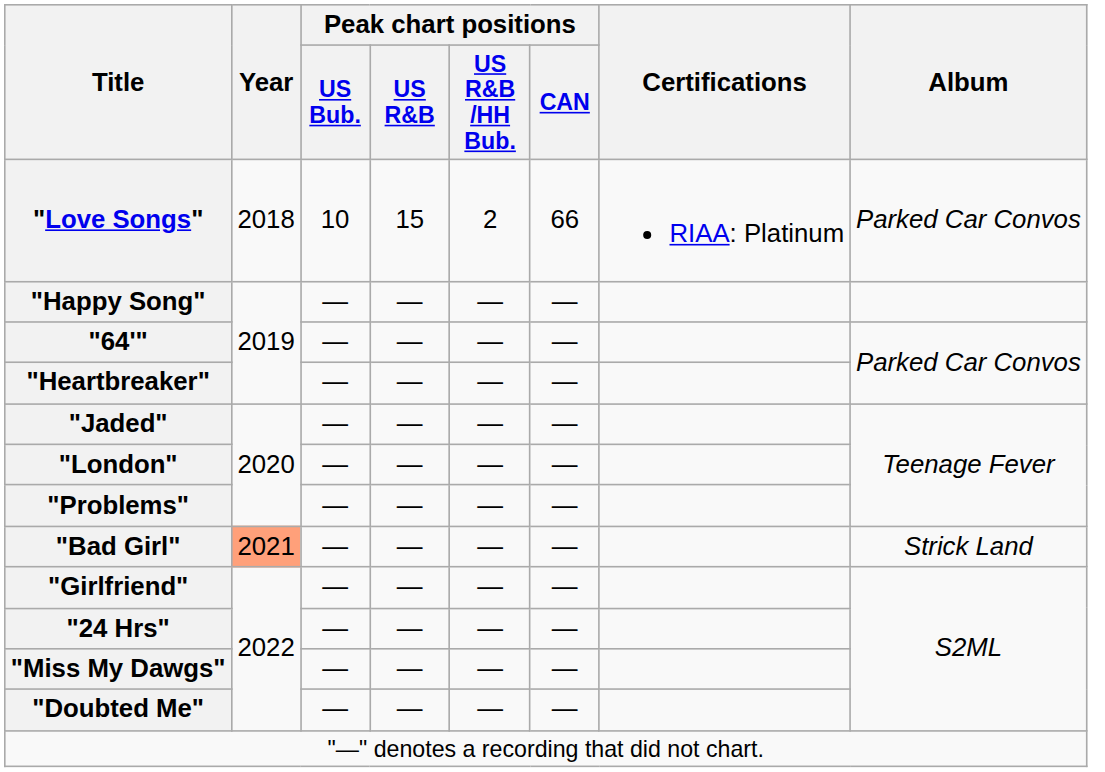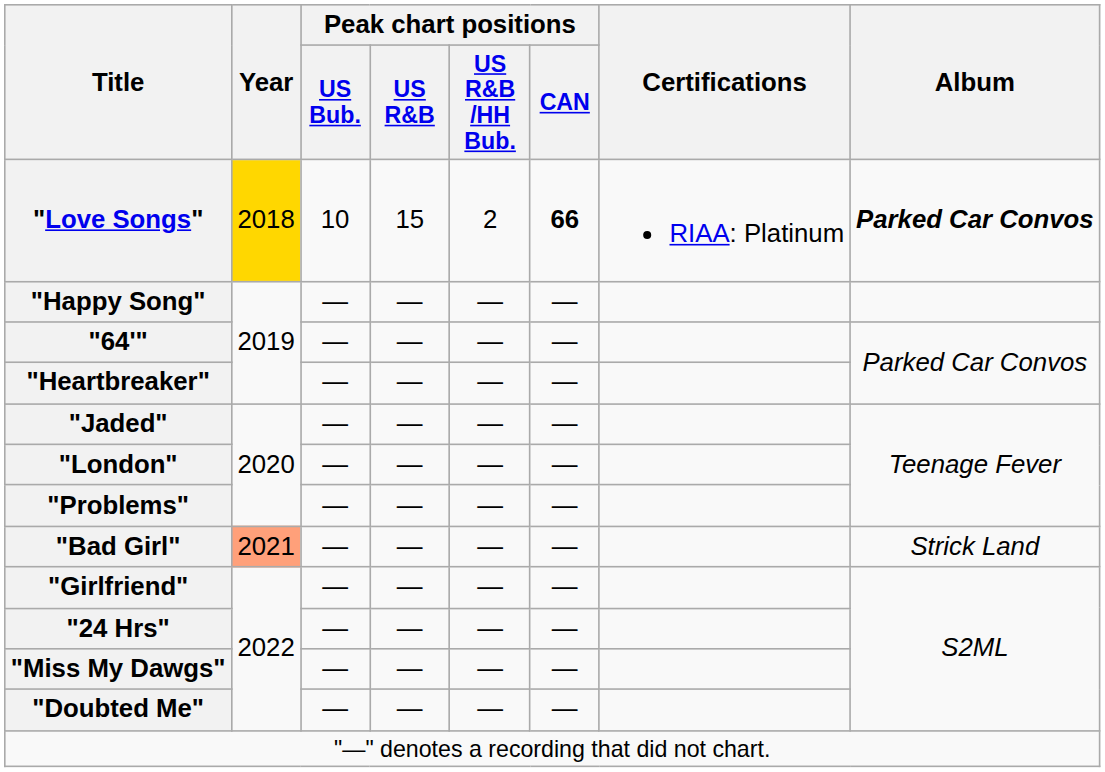(266, 219) no background -> (266, 219) gold background
(565, 219) normal -> (565, 219) bold
(968, 219) normal -> (975, 219) bold
